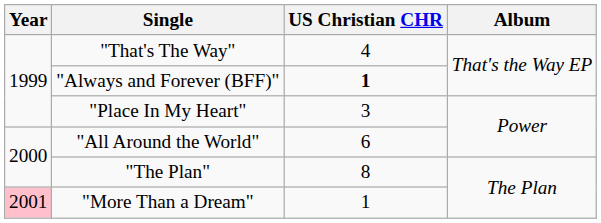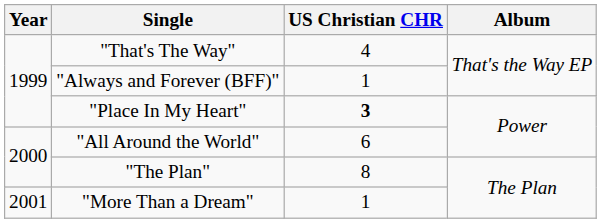(366, 80) bold -> (366, 80) normal
(366, 111) normal -> (366, 111) bold
(28, 202) pink background -> (28, 202) no background
